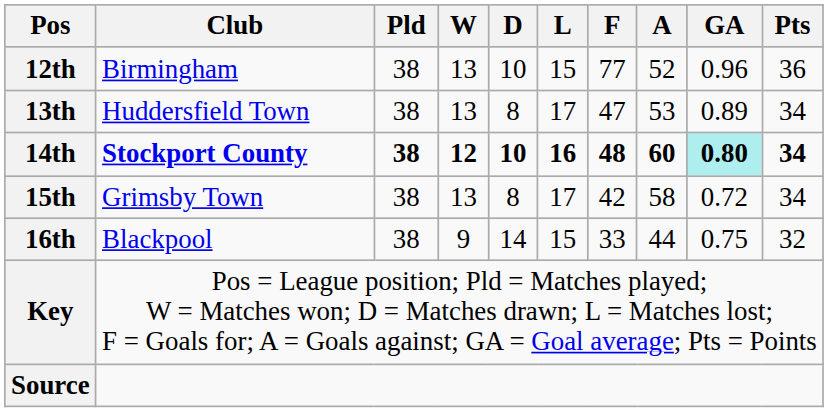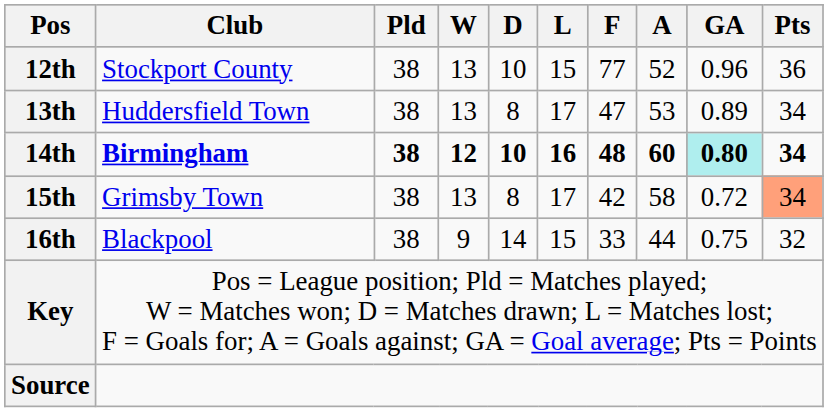(170, 68) Birmingham -> (197, 68) Stockport County
(205, 153) Stockport County -> (175, 153) Birmingham
(792, 196) no background -> (792, 196) lightsalmon background
